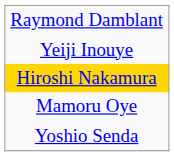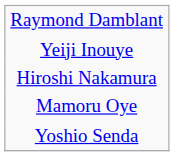(87, 77) gold background -> (87, 77) no background
